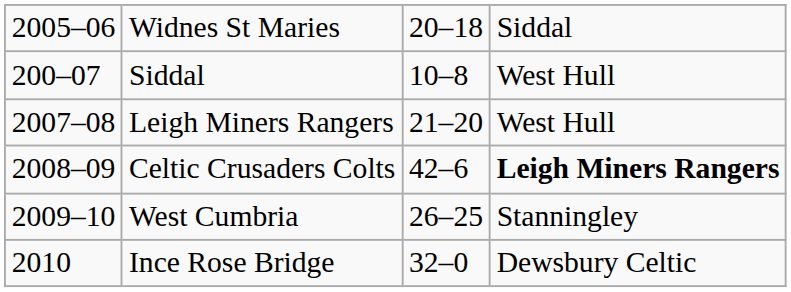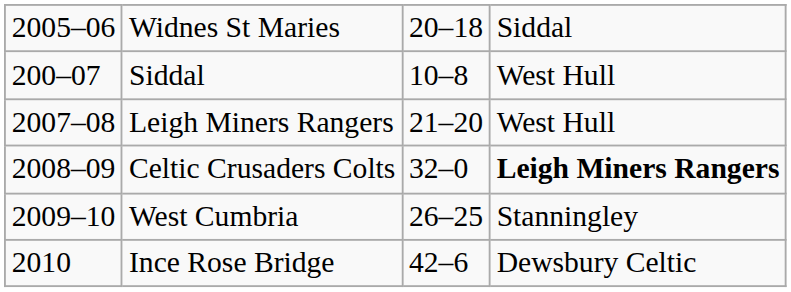(439, 168) 42–6 -> (439, 168) 32–0
(439, 262) 32–0 -> (439, 262) 42–6
